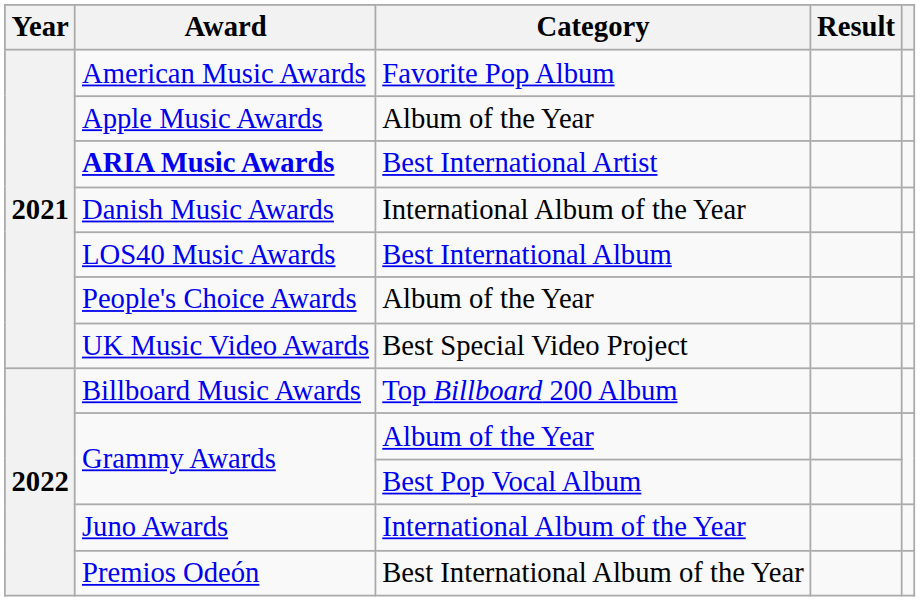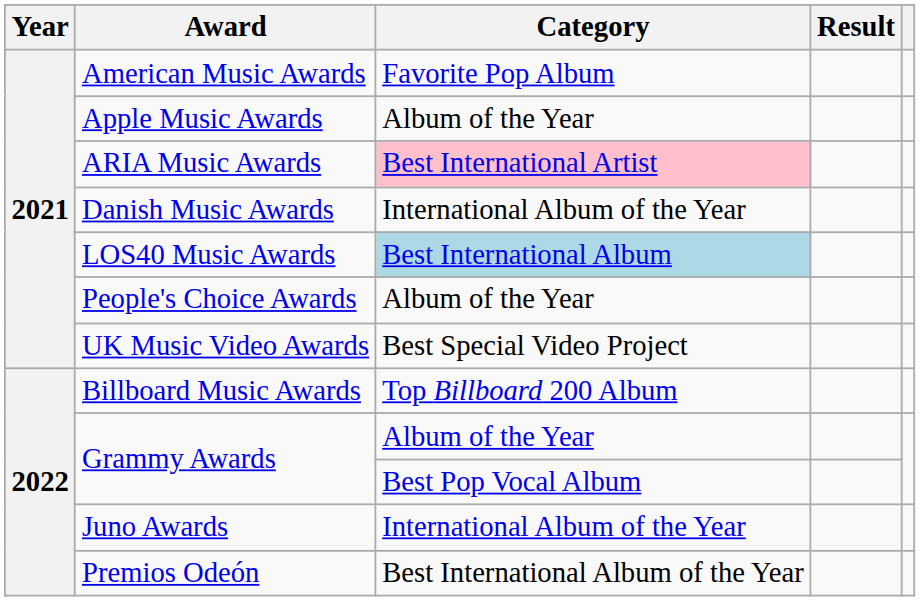(208, 163) bold -> (202, 163) normal
(520, 163) no background -> (520, 163) pink background
(527, 254) no background -> (527, 254) lightblue background
